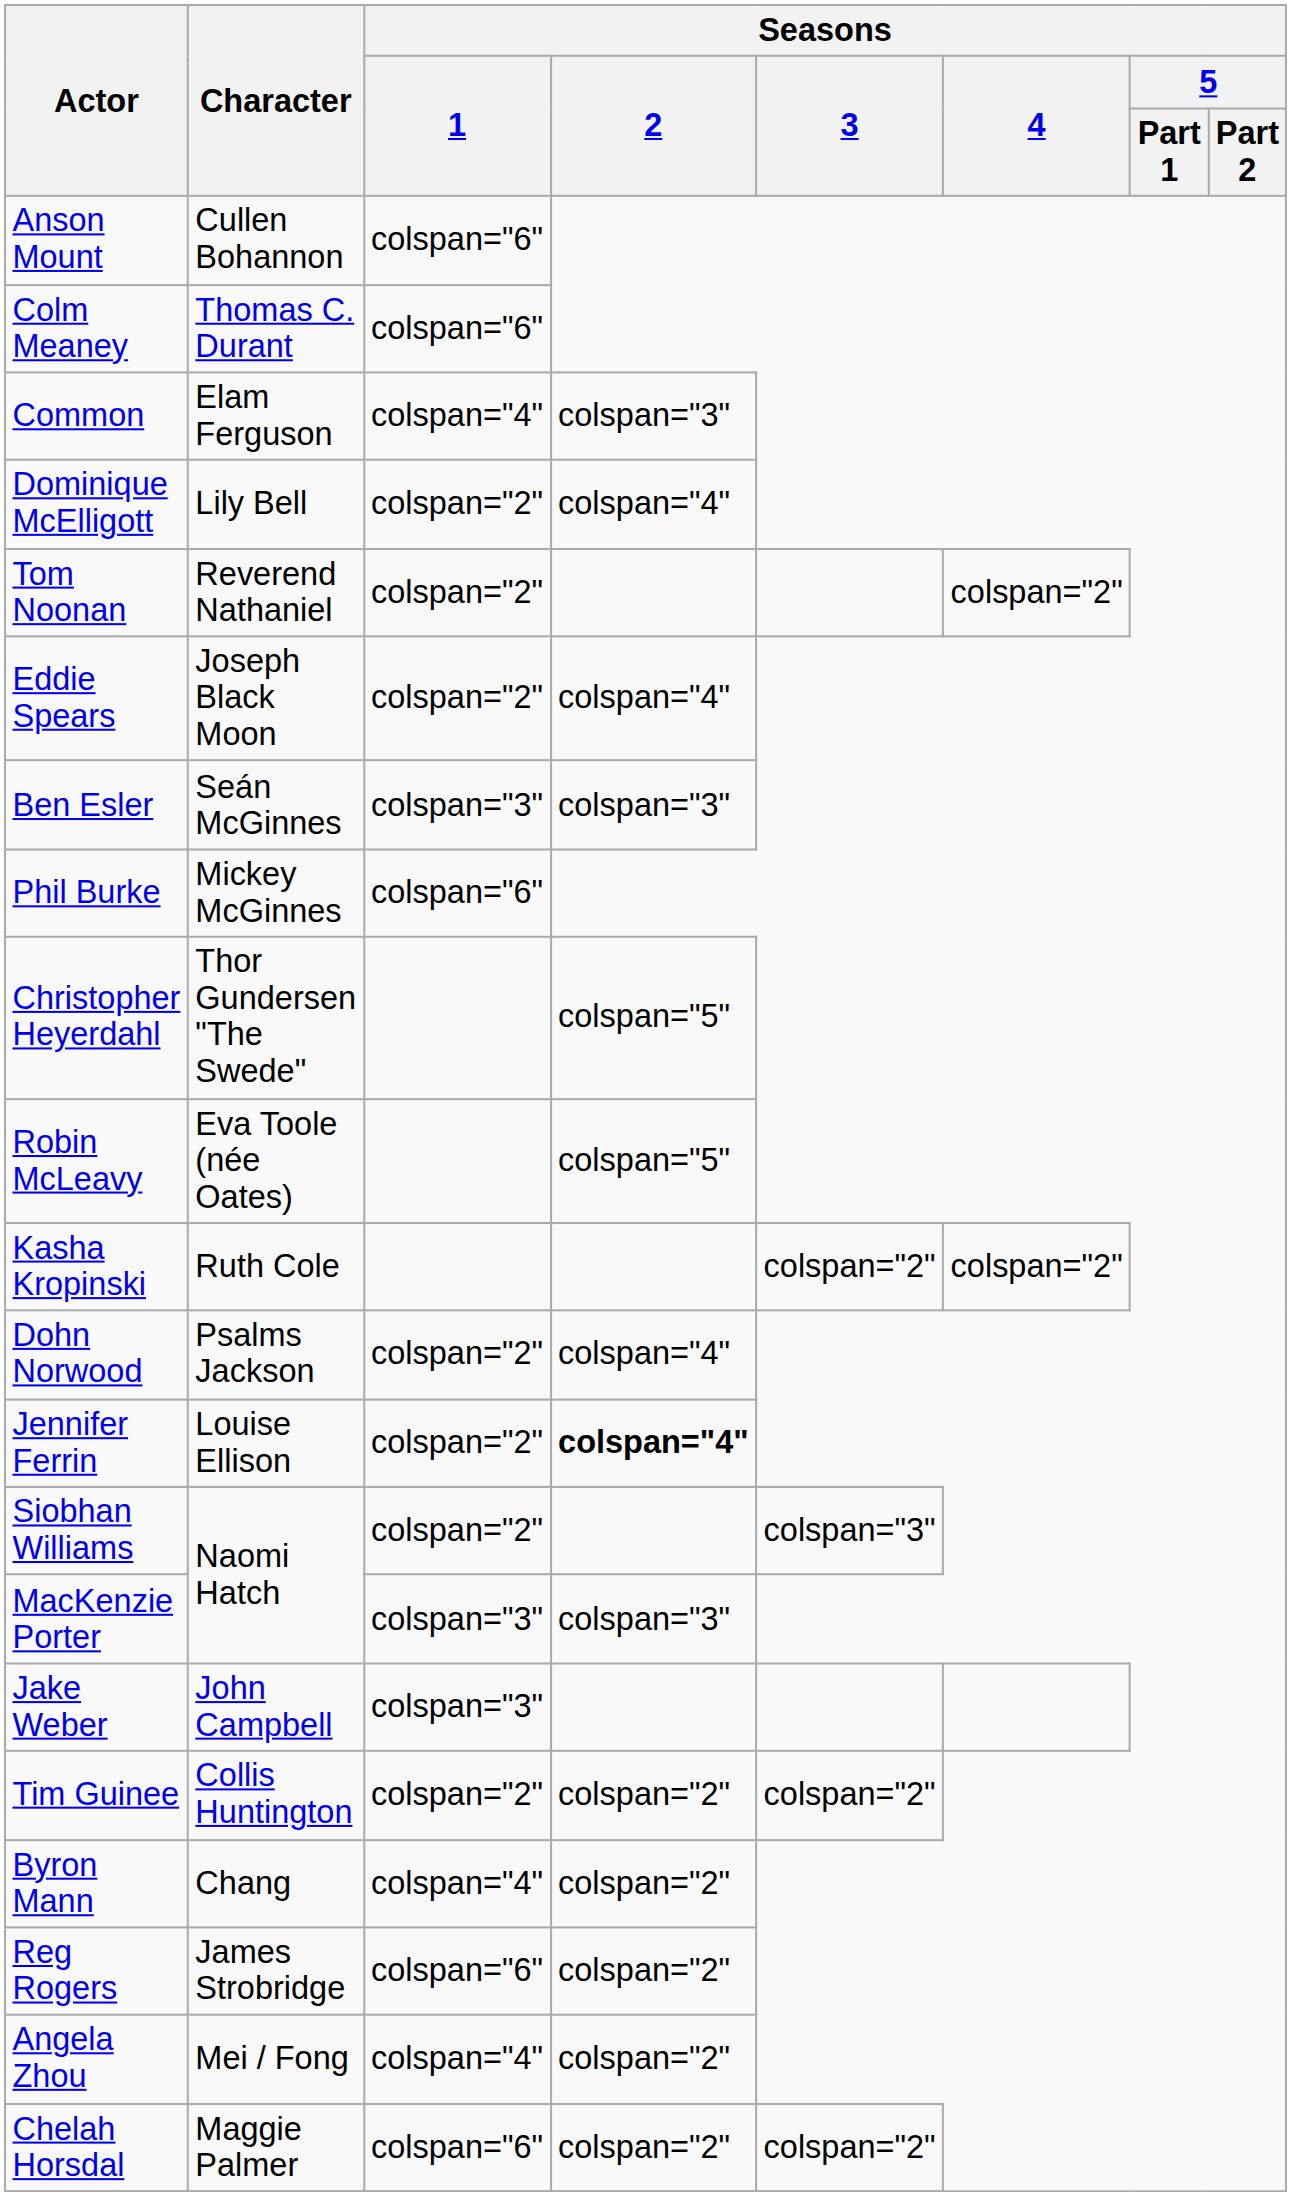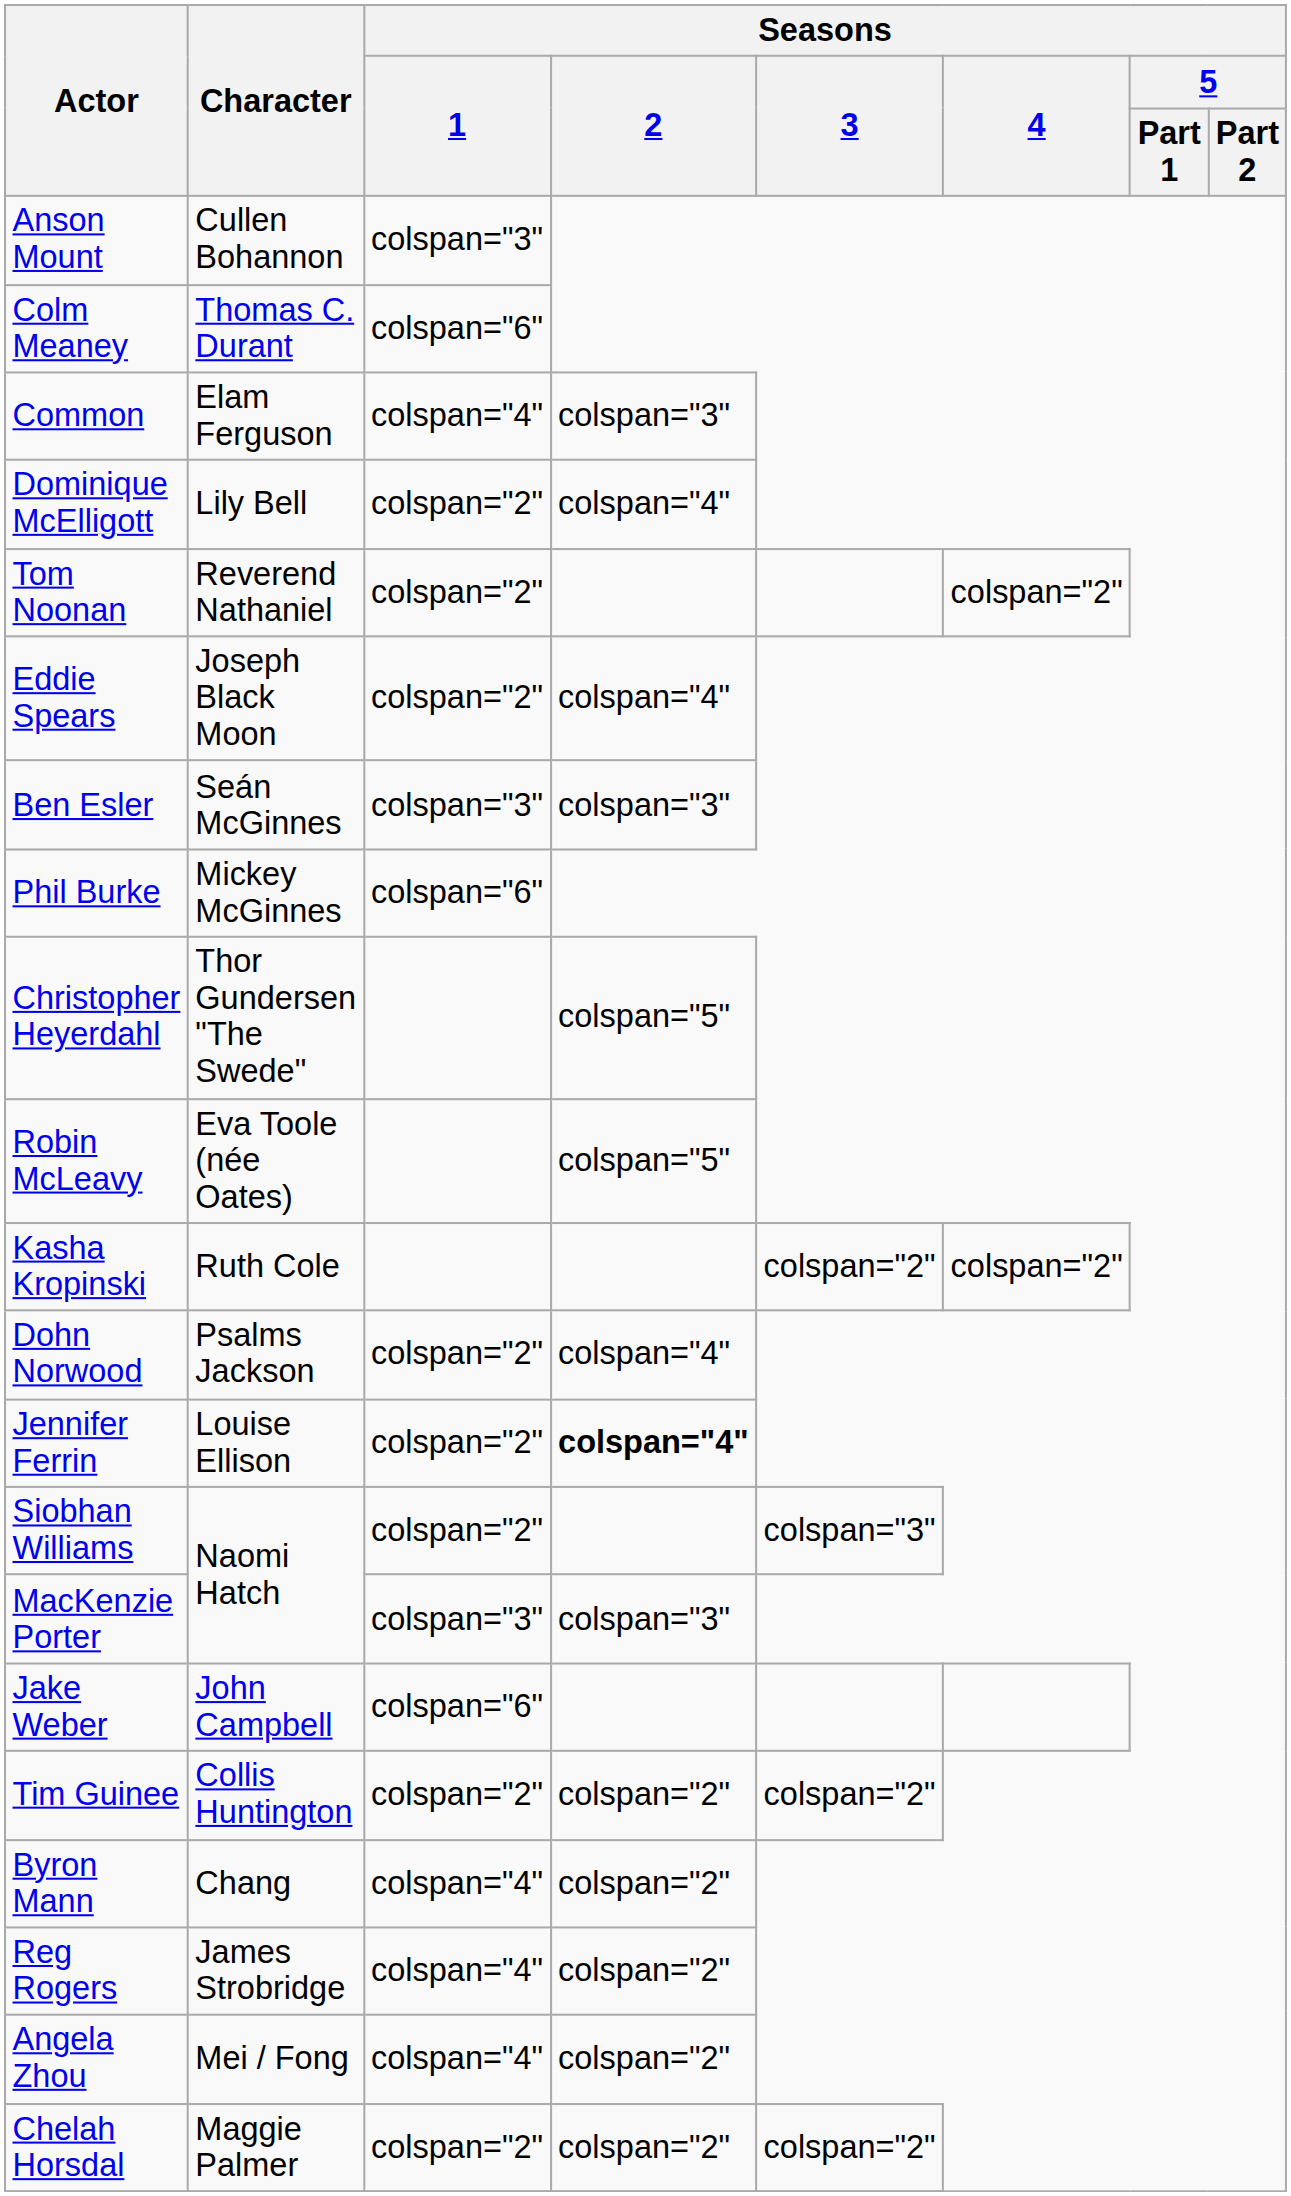(457, 239) colspan="6" -> (457, 239) colspan="3"
(457, 1706) colspan="3" -> (457, 1706) colspan="6"
(457, 1970) colspan="6" -> (457, 1970) colspan="4"
(457, 2146) colspan="6" -> (457, 2146) colspan="2"
